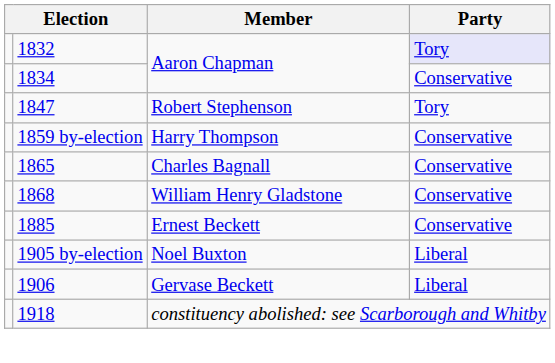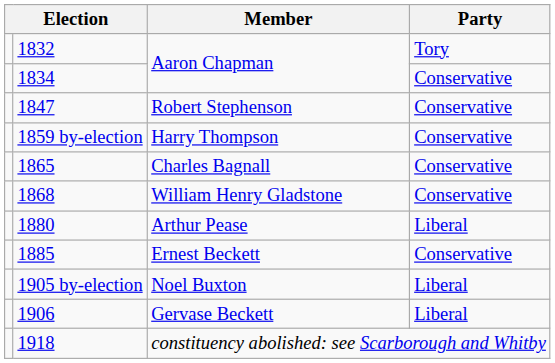(432, 48) lavender background -> (432, 48) no background
(432, 107) Tory -> (463, 107) Conservative
+ row: (36, 225)
